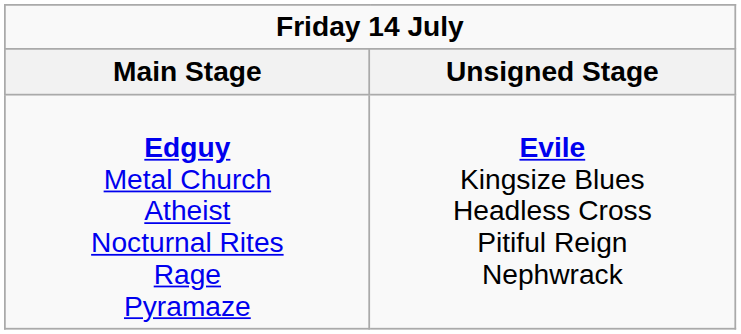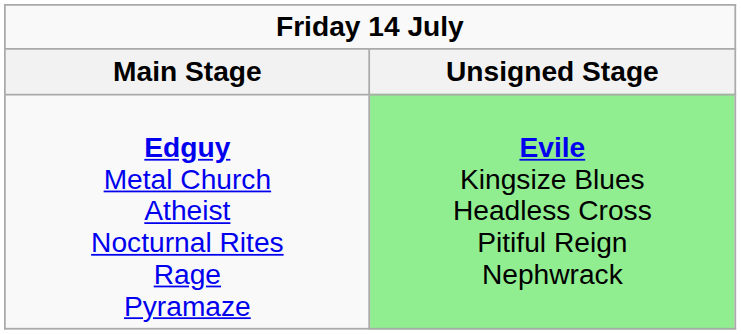(552, 211) no background -> (552, 211) lightgreen background
